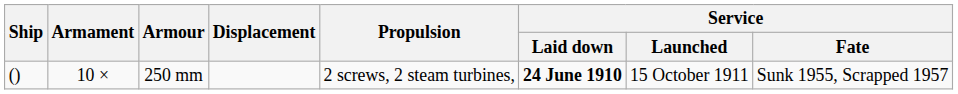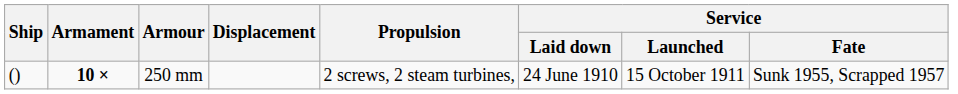(93, 74) normal -> (93, 74) bold
(572, 74) bold -> (570, 74) normal
